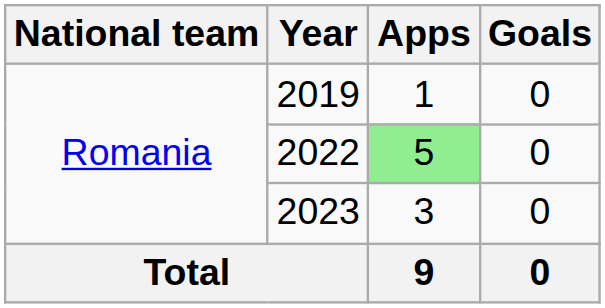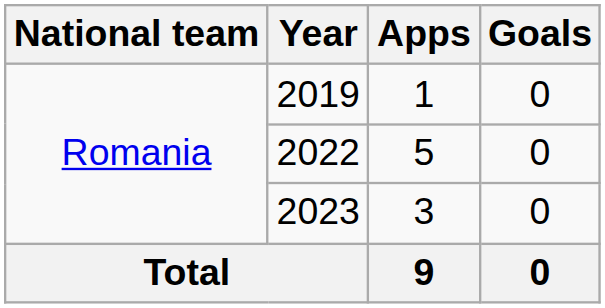(424, 152) lightgreen background -> (424, 152) no background
